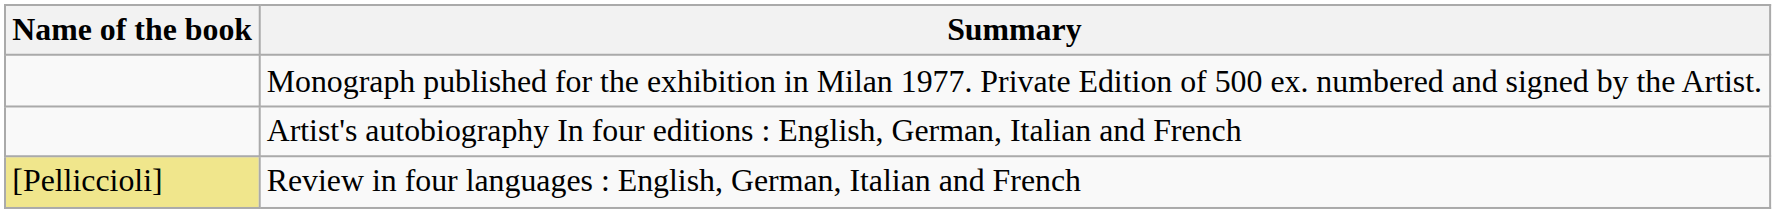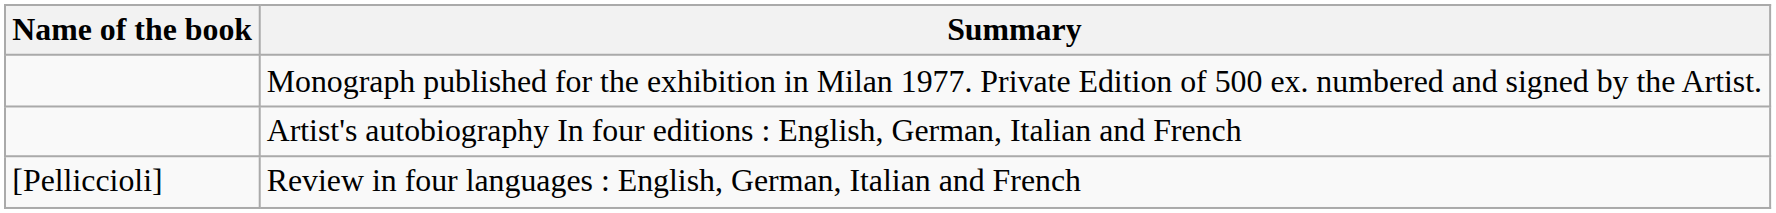(87, 181) khaki background -> (87, 181) no background
